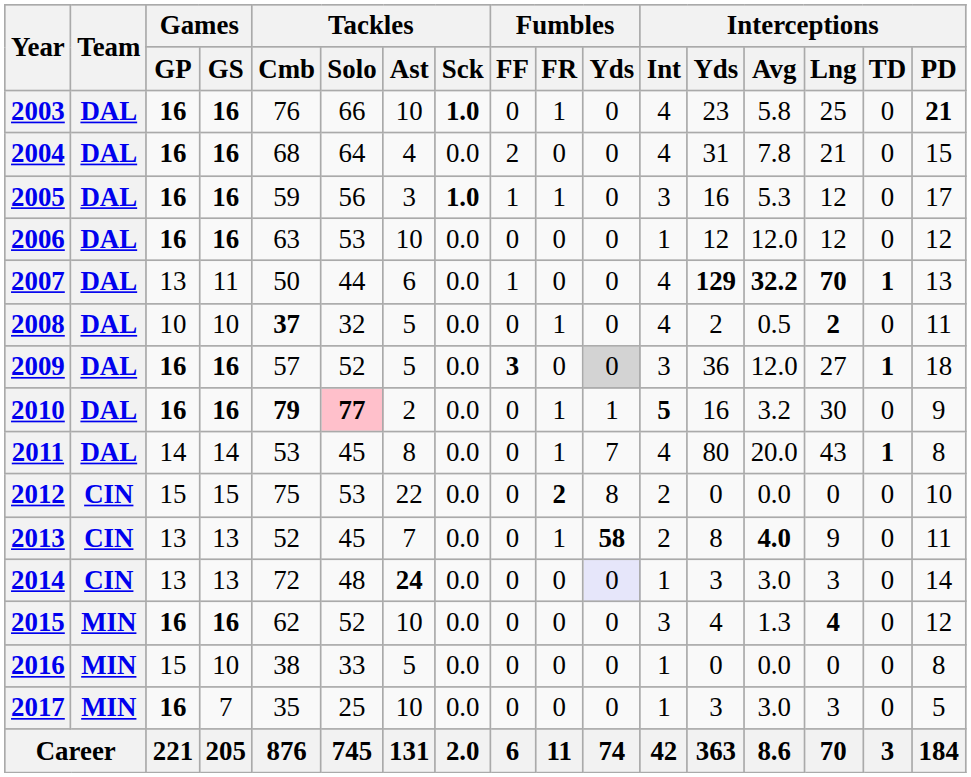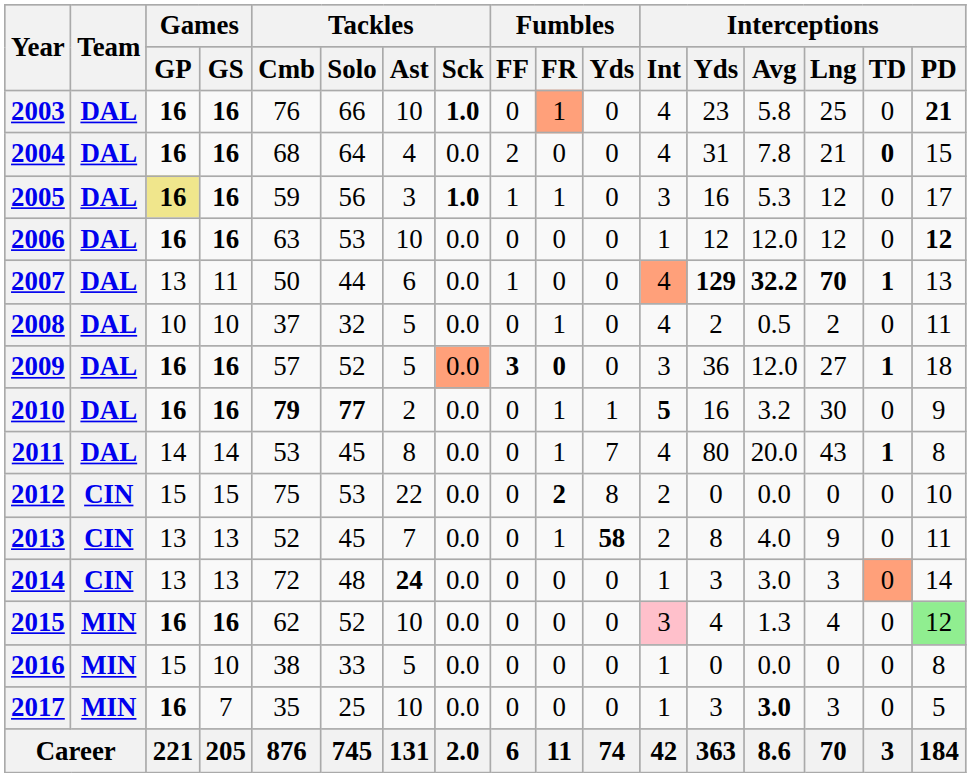(559, 111) no background -> (559, 111) lightsalmon background
(887, 153) normal -> (887, 153) bold
(173, 196) no background -> (173, 196) khaki background
(939, 238) normal -> (939, 238) bold
(664, 281) no background -> (664, 281) lightsalmon background
(287, 324) bold -> (287, 324) normal
(833, 324) bold -> (833, 324) normal
(463, 366) no background -> (463, 366) lightsalmon background
(559, 366) normal -> (559, 366) bold
(612, 366) lightgrey background -> (612, 366) no background
(352, 409) pink background -> (352, 409) no background
(774, 537) bold -> (774, 537) normal
(612, 580) lavender background -> (612, 580) no background
(887, 580) no background -> (887, 580) lightsalmon background
(664, 622) no background -> (664, 622) pink background
(833, 622) bold -> (833, 622) normal
(939, 622) no background -> (939, 622) lightgreen background
(774, 707) normal -> (774, 707) bold
